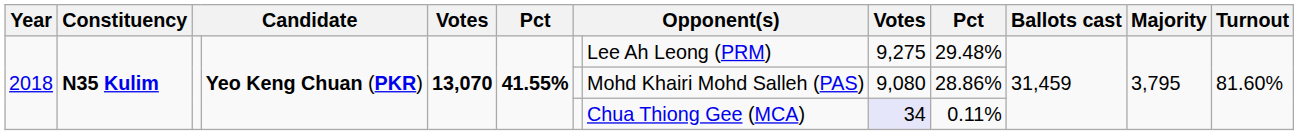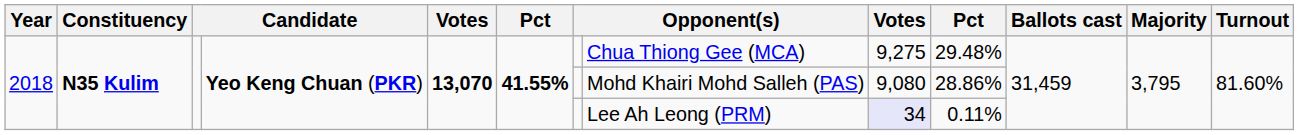(679, 52) Lee Ah Leong (PRM) -> (696, 52) Chua Thiong Gee (MCA)
(696, 114) Chua Thiong Gee (MCA) -> (679, 114) Lee Ah Leong (PRM)
